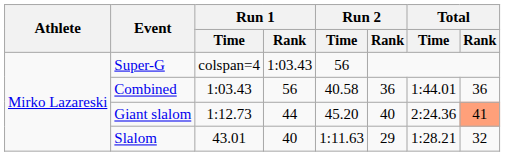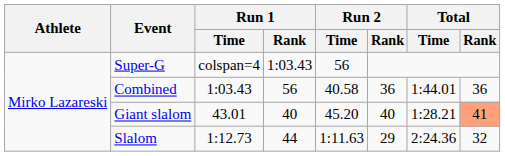(229, 114) 1:12.73 -> (229, 114) 43.01
(290, 114) 44 -> (290, 114) 40
(434, 114) 2:24.36 -> (434, 114) 1:28.21
(229, 139) 43.01 -> (229, 139) 1:12.73
(290, 139) 40 -> (290, 139) 44
(434, 139) 1:28.21 -> (434, 139) 2:24.36
